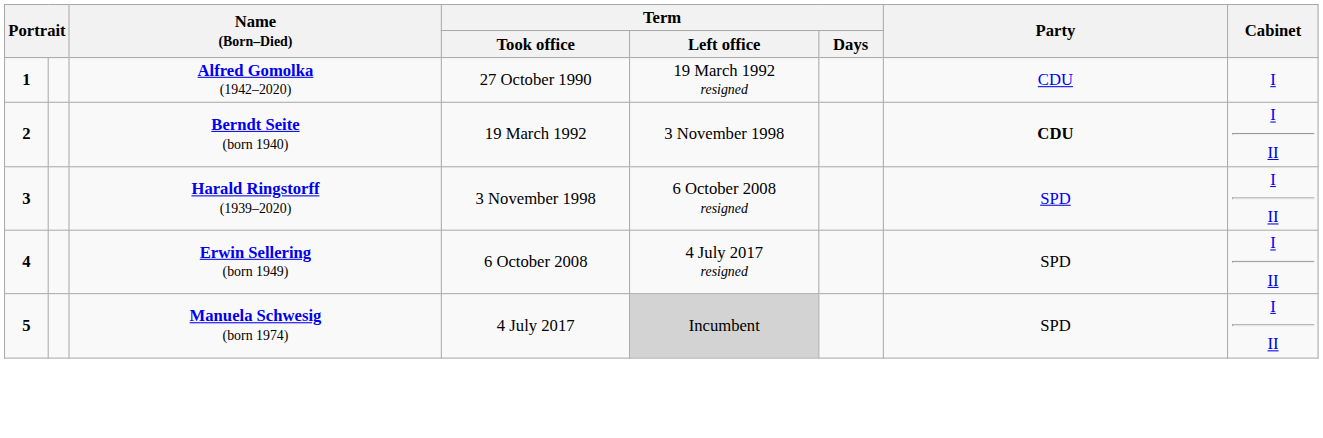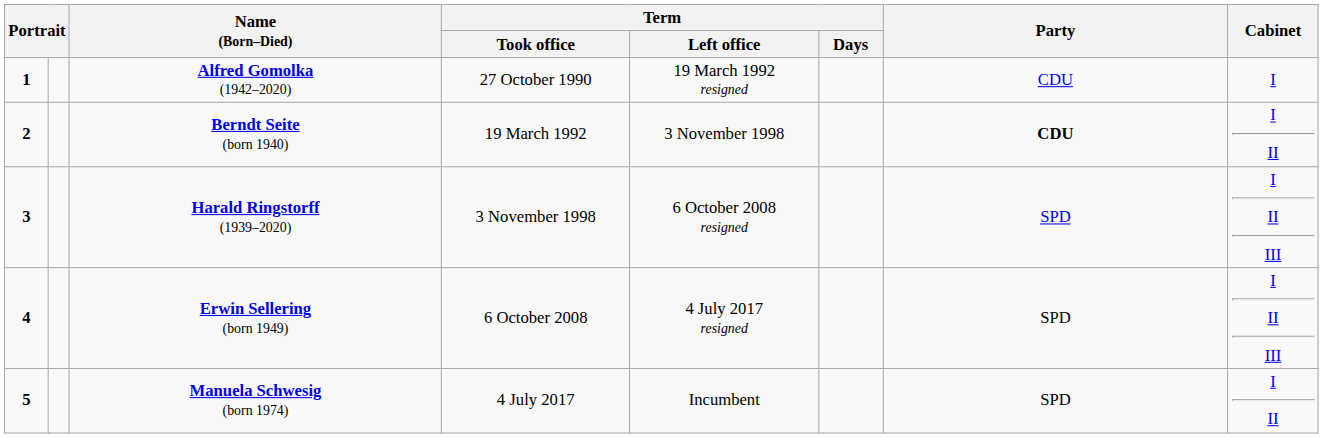(1273, 198) I II -> (1273, 216) I II III
(1273, 261) I II -> (1273, 318) I II III
(724, 325) lightgrey background -> (724, 400) no background
